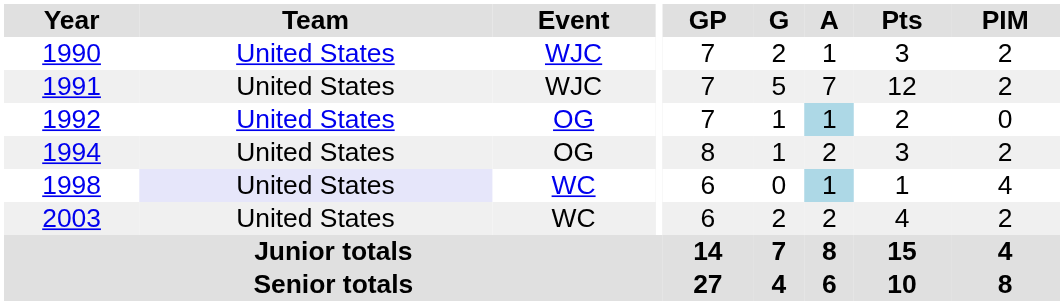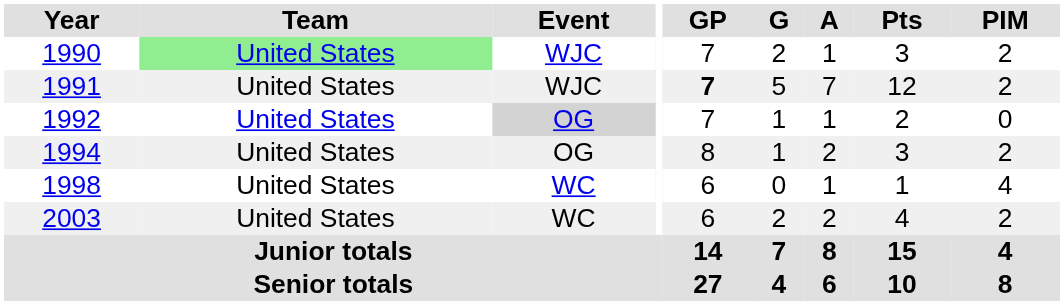(315, 53) no background -> (315, 53) lightgreen background
(708, 86) normal -> (708, 86) bold
(574, 119) no background -> (574, 119) lightgrey background
(829, 119) lightblue background -> (829, 119) no background
(315, 185) lavender background -> (315, 185) no background
(829, 185) lightblue background -> (829, 185) no background
